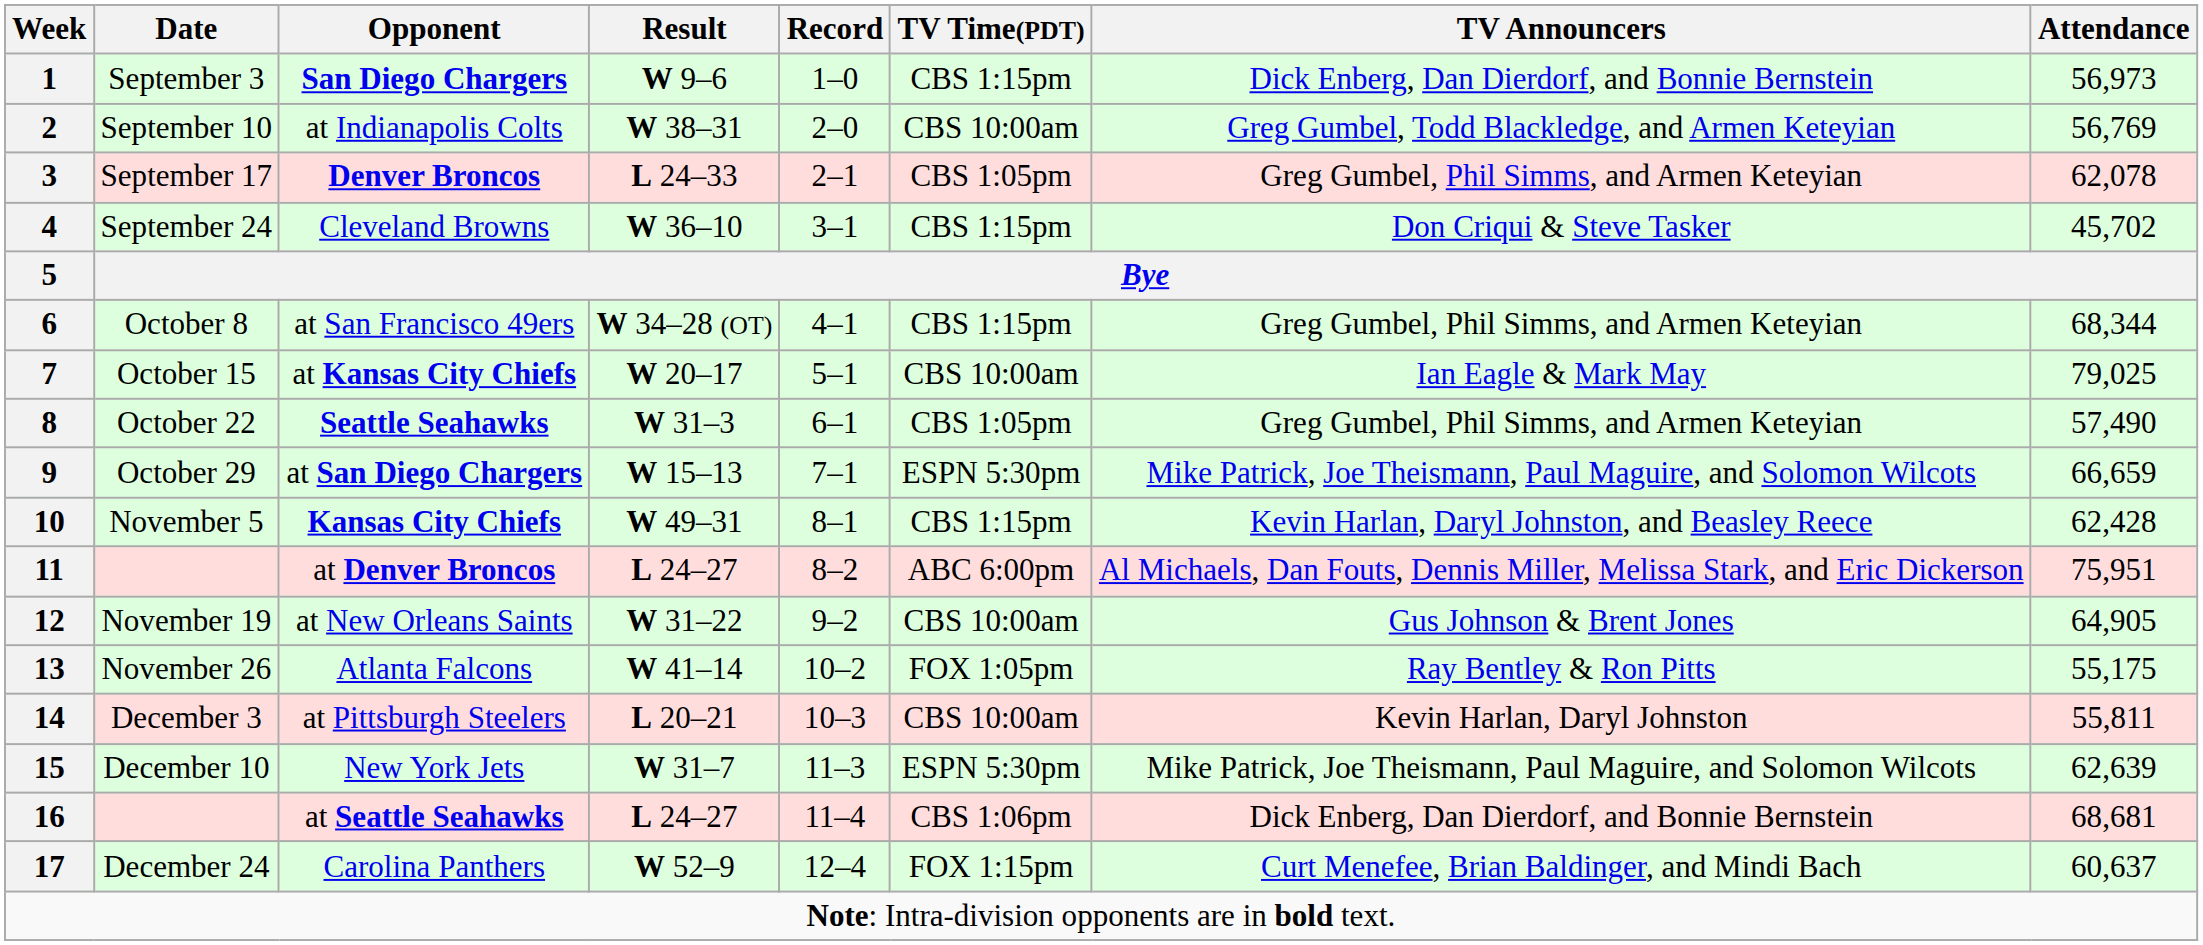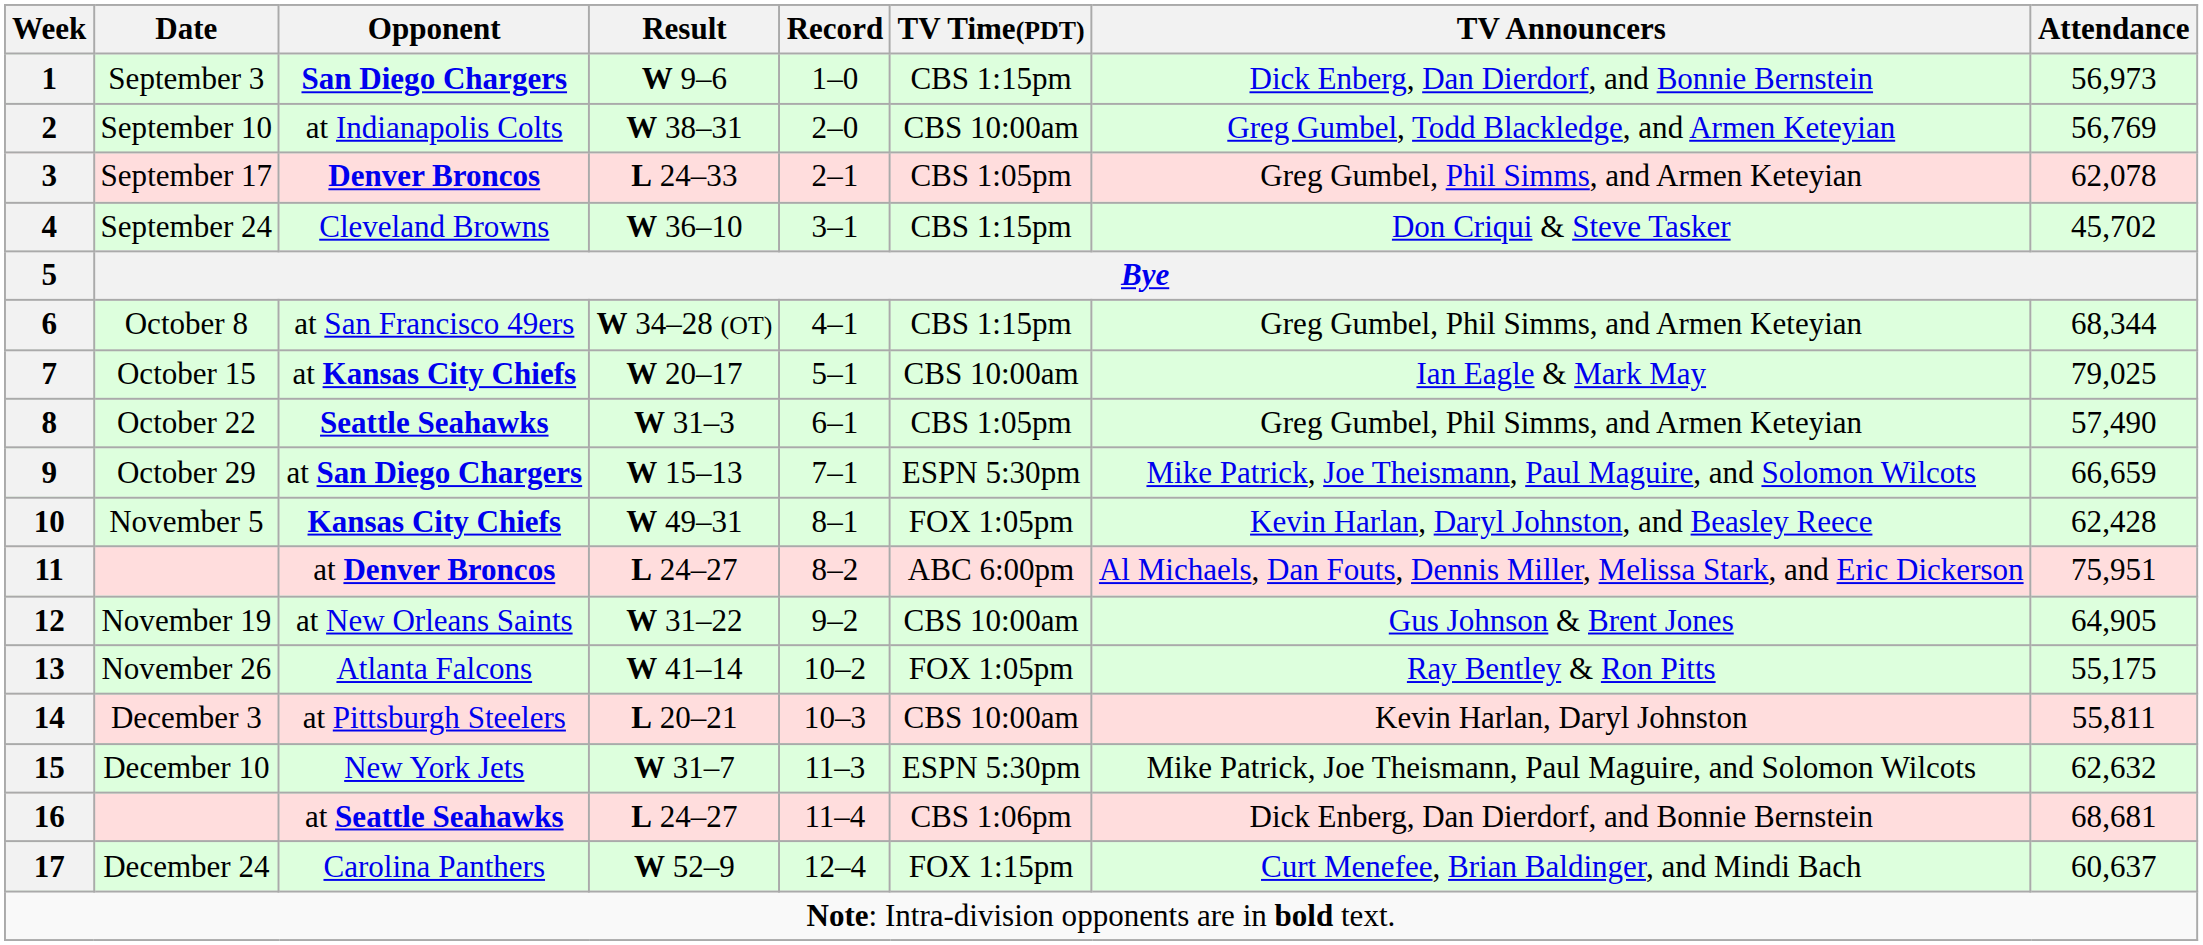(991, 521) CBS 1:15pm -> (991, 521) FOX 1:05pm
(2114, 767) 62,639 -> (2114, 767) 62,632
